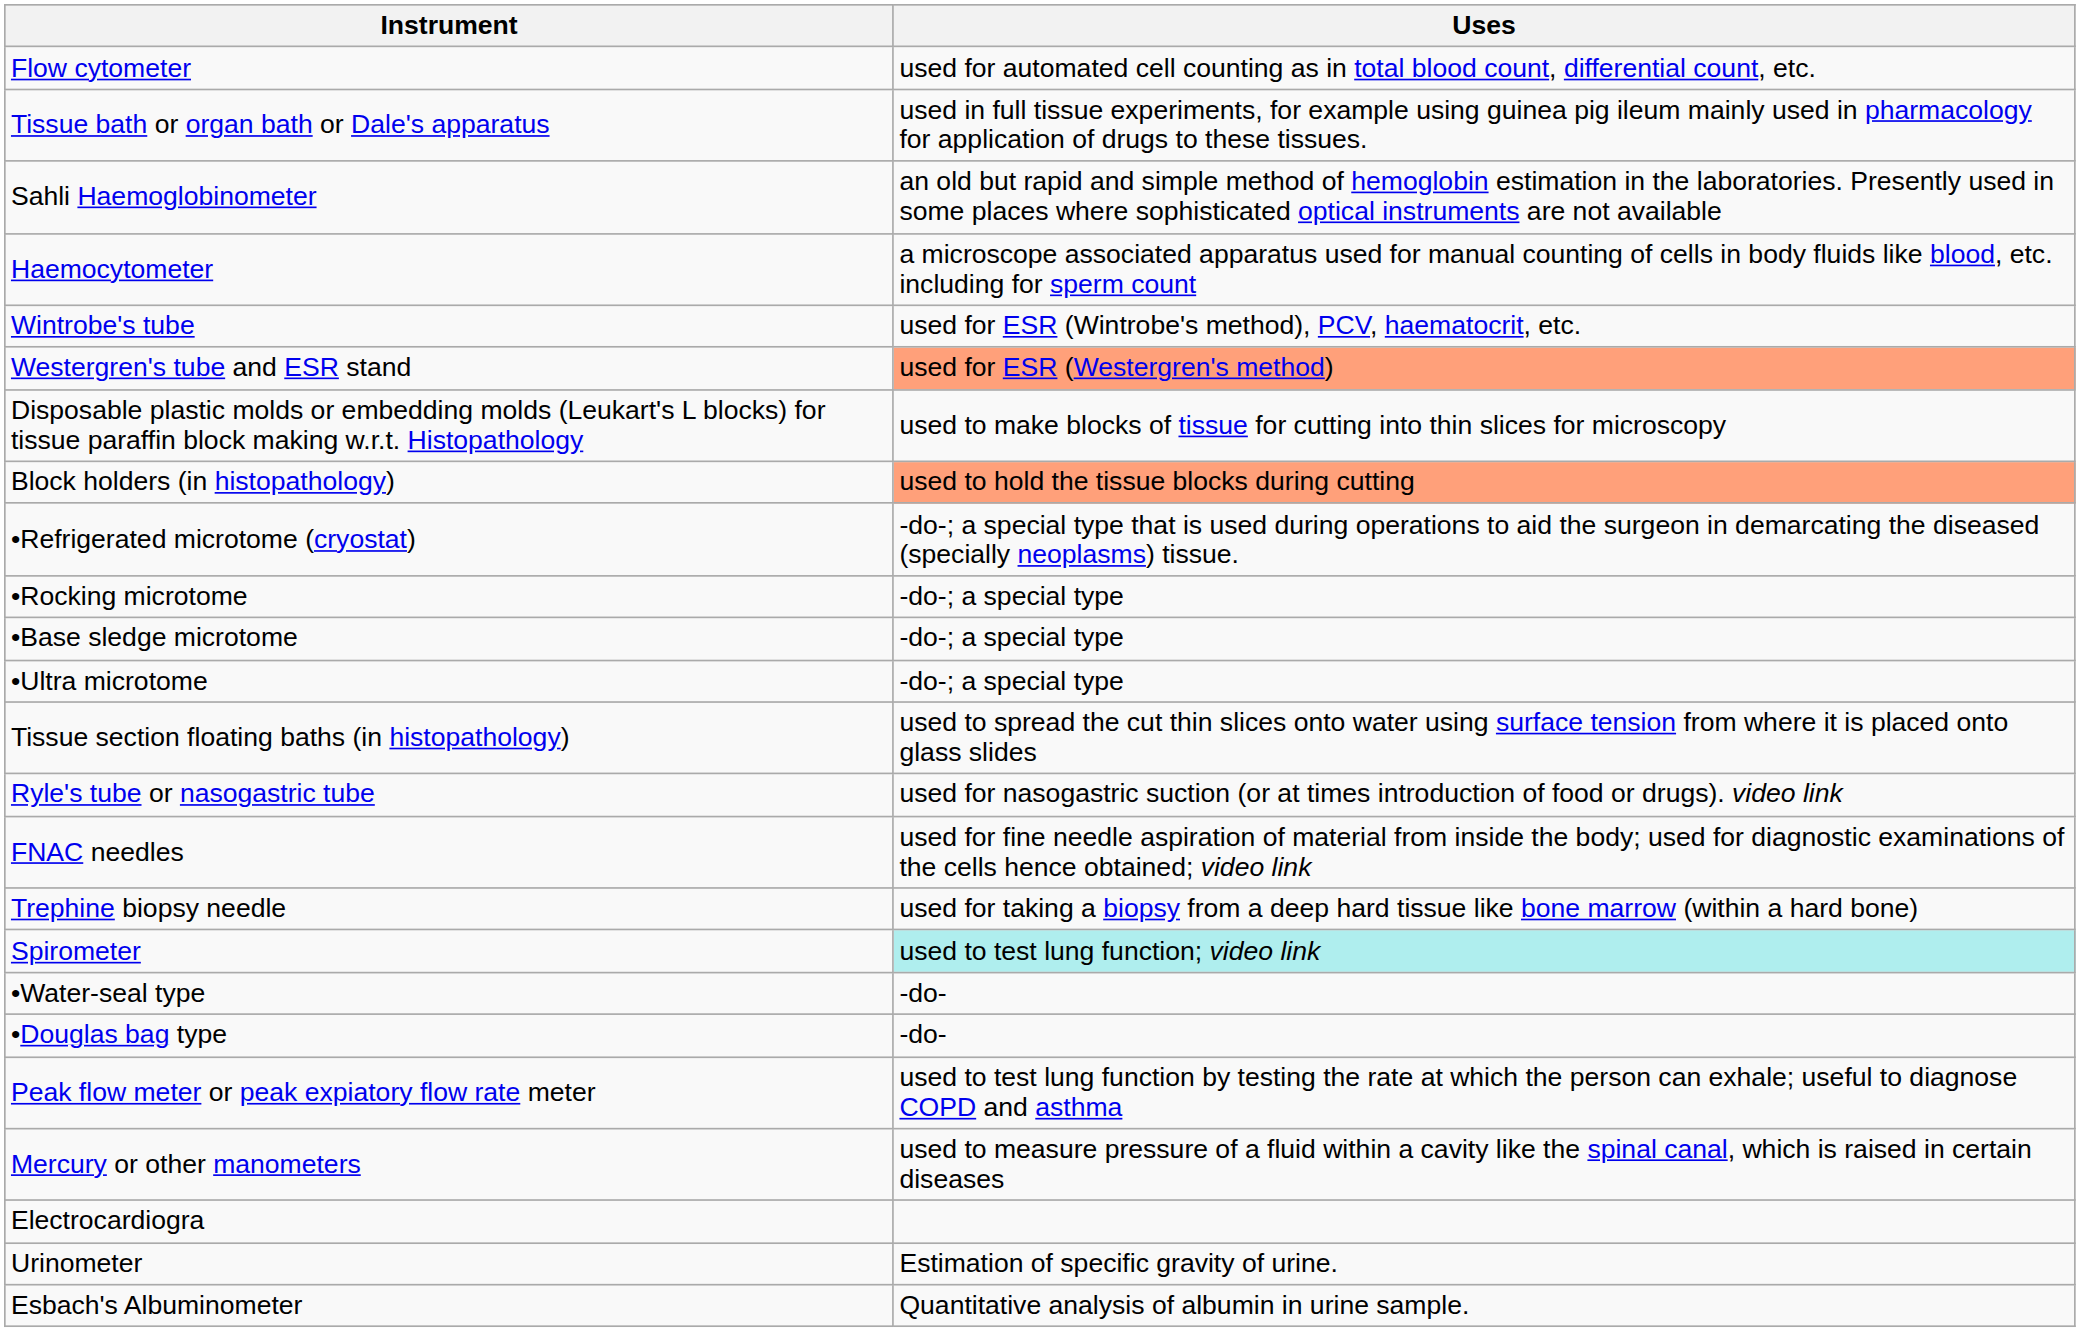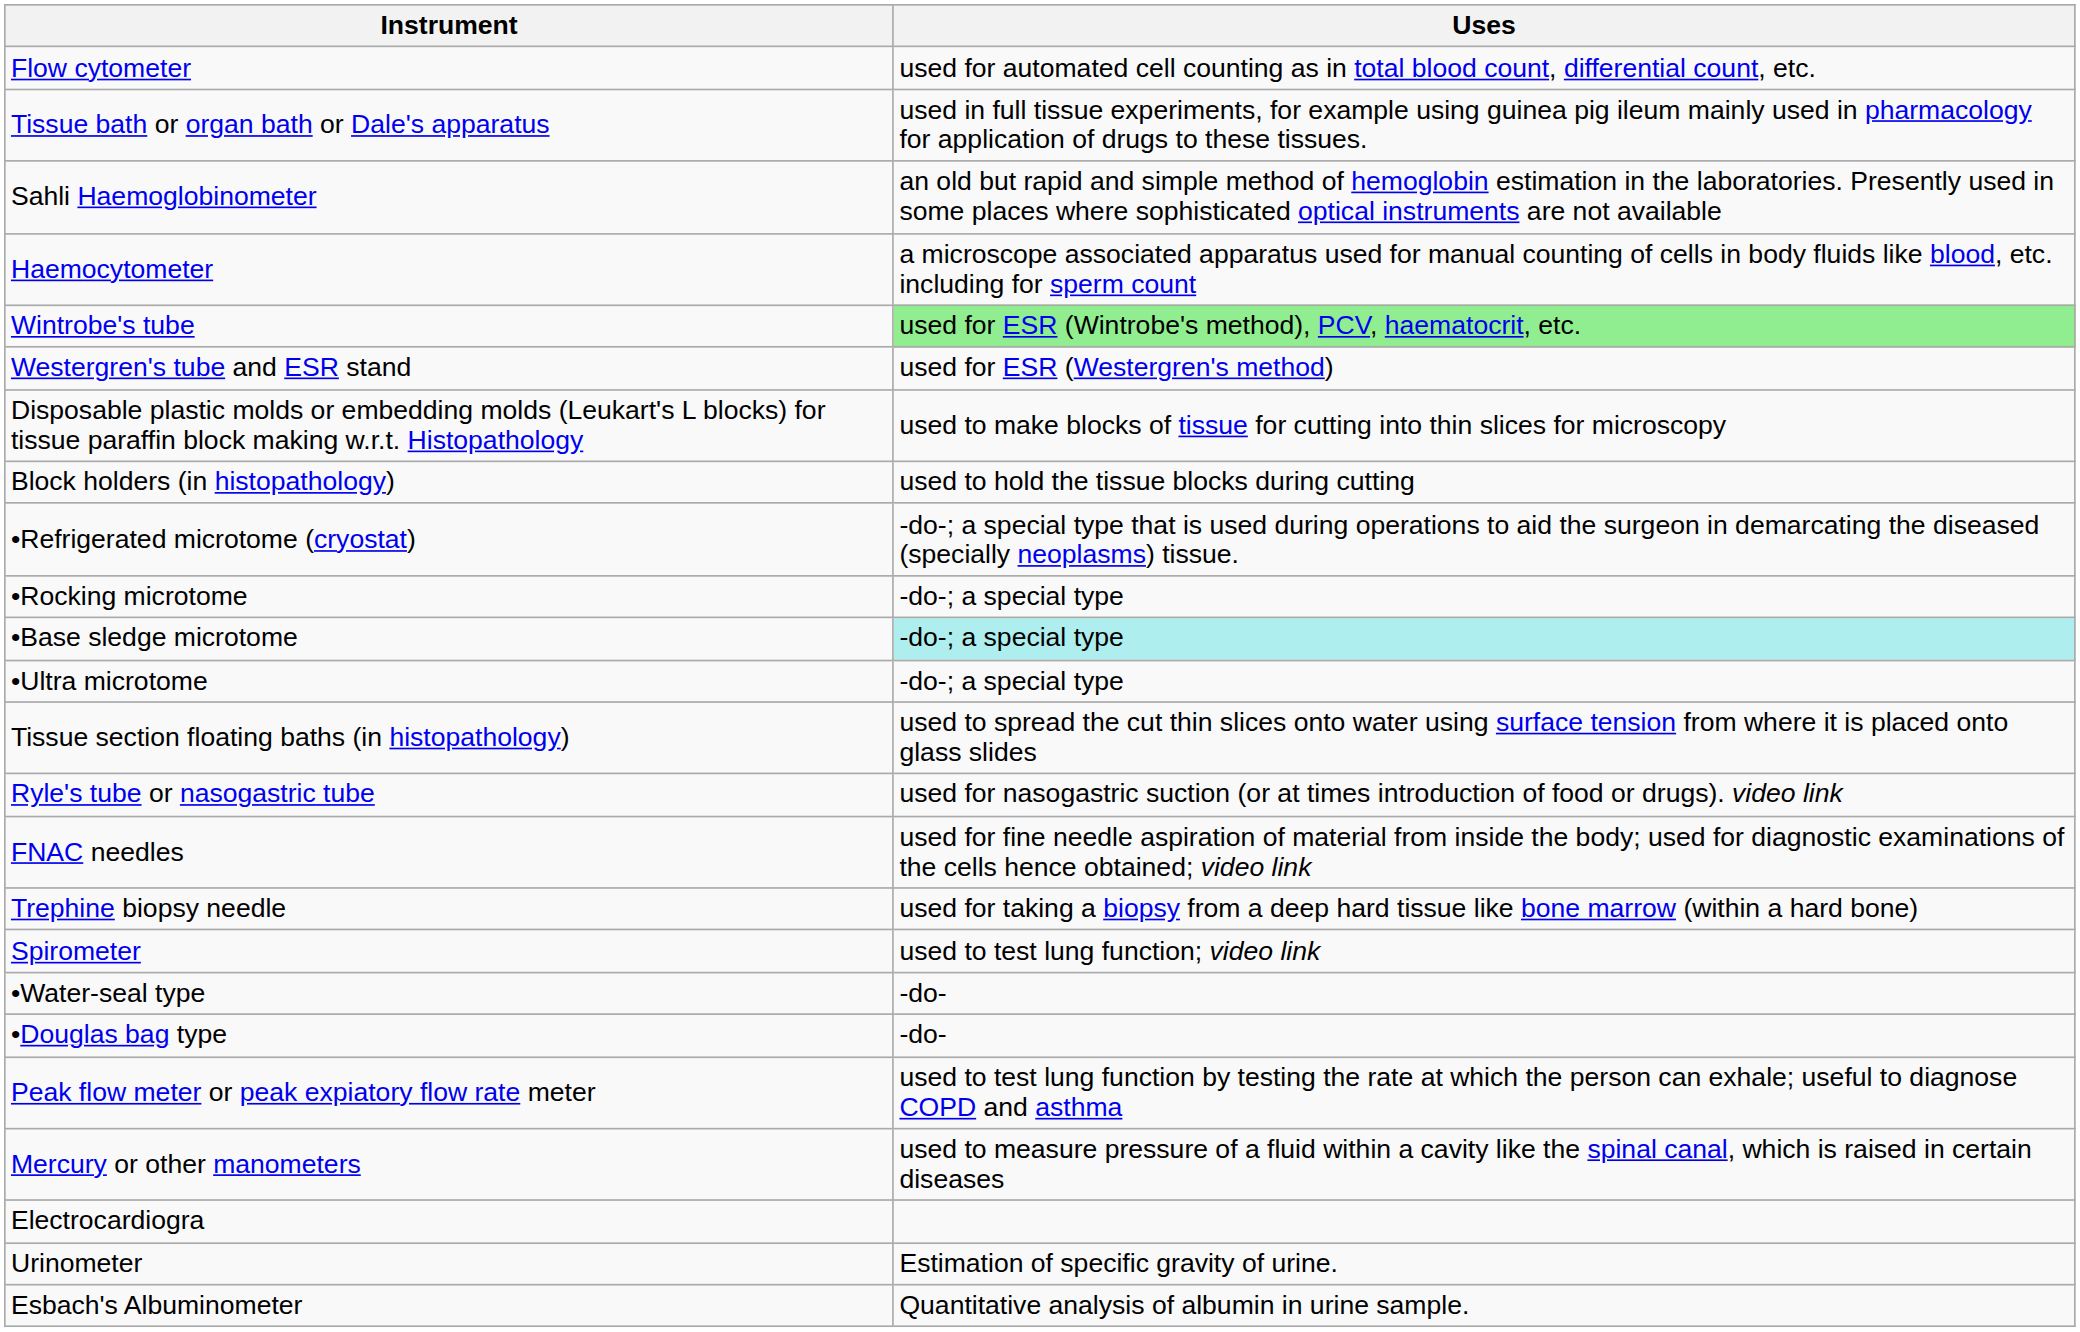(1240, 325) no background -> (1240, 325) lightgreen background
(1117, 367) lightsalmon background -> (1117, 367) no background
(1157, 482) lightsalmon background -> (1157, 482) no background
(1012, 638) no background -> (1012, 638) paleturquoise background
(1110, 950) paleturquoise background -> (1110, 950) no background
